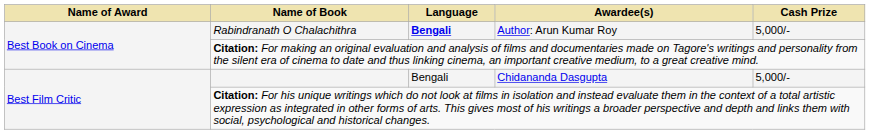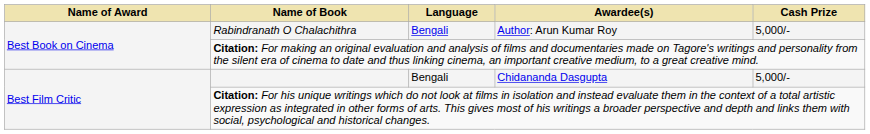(431, 30) bold -> (430, 30) normal
